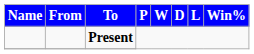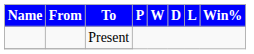(111, 37) bold -> (109, 37) normal
